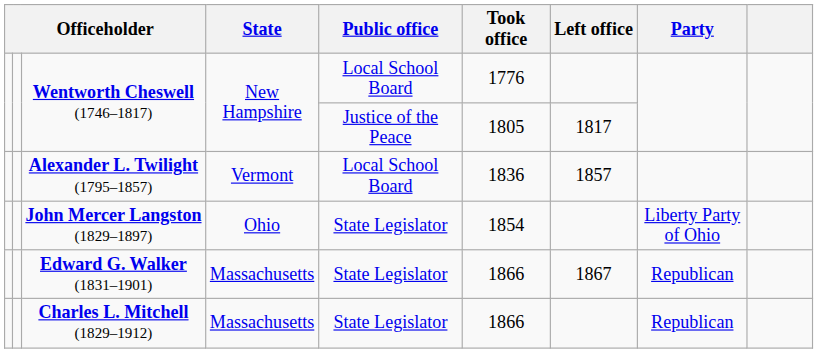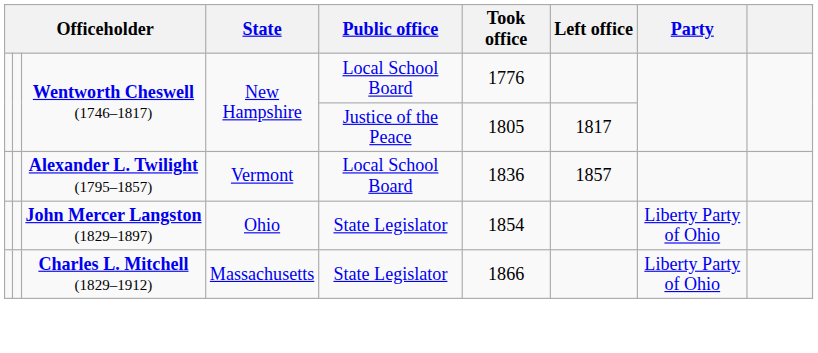- row: (113, 274)
(692, 323) Republican -> (692, 274) Liberty Party of Ohio
